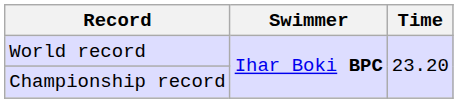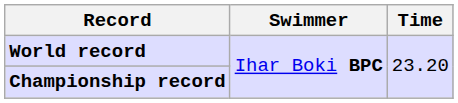(78, 51) normal -> (78, 51) bold
(117, 82) normal -> (117, 82) bold
